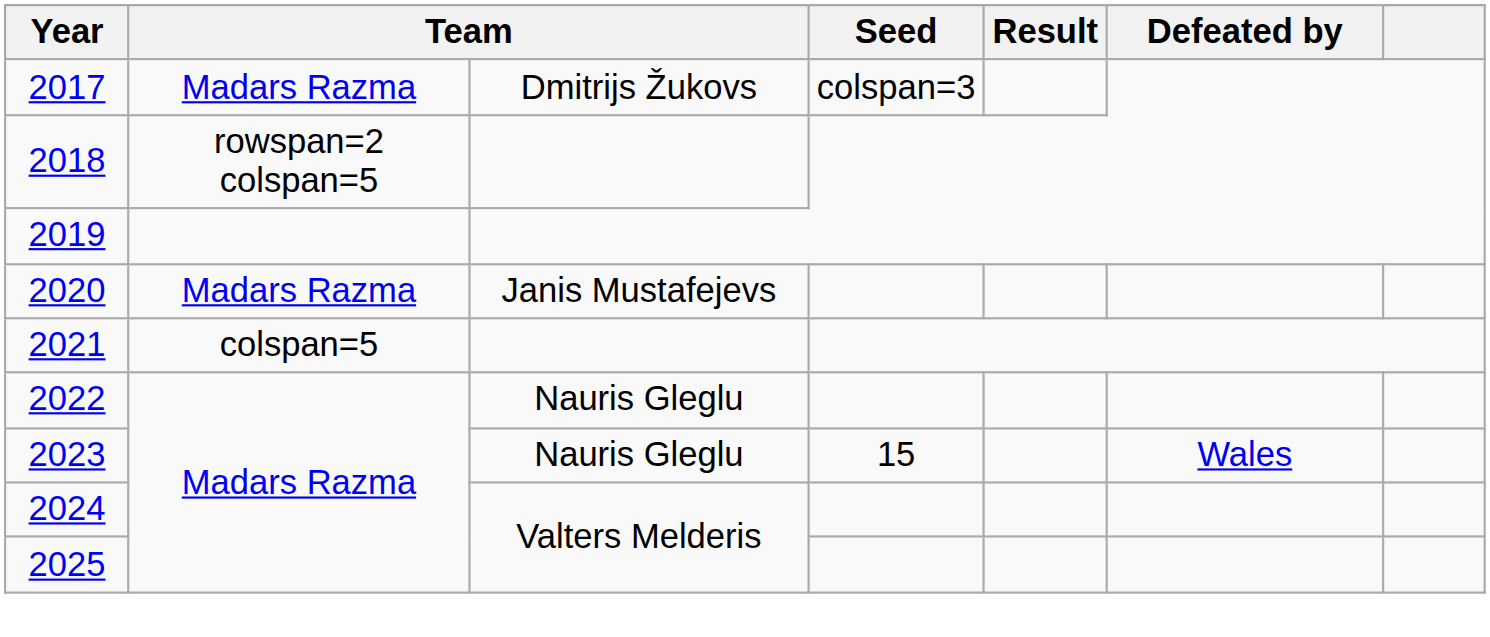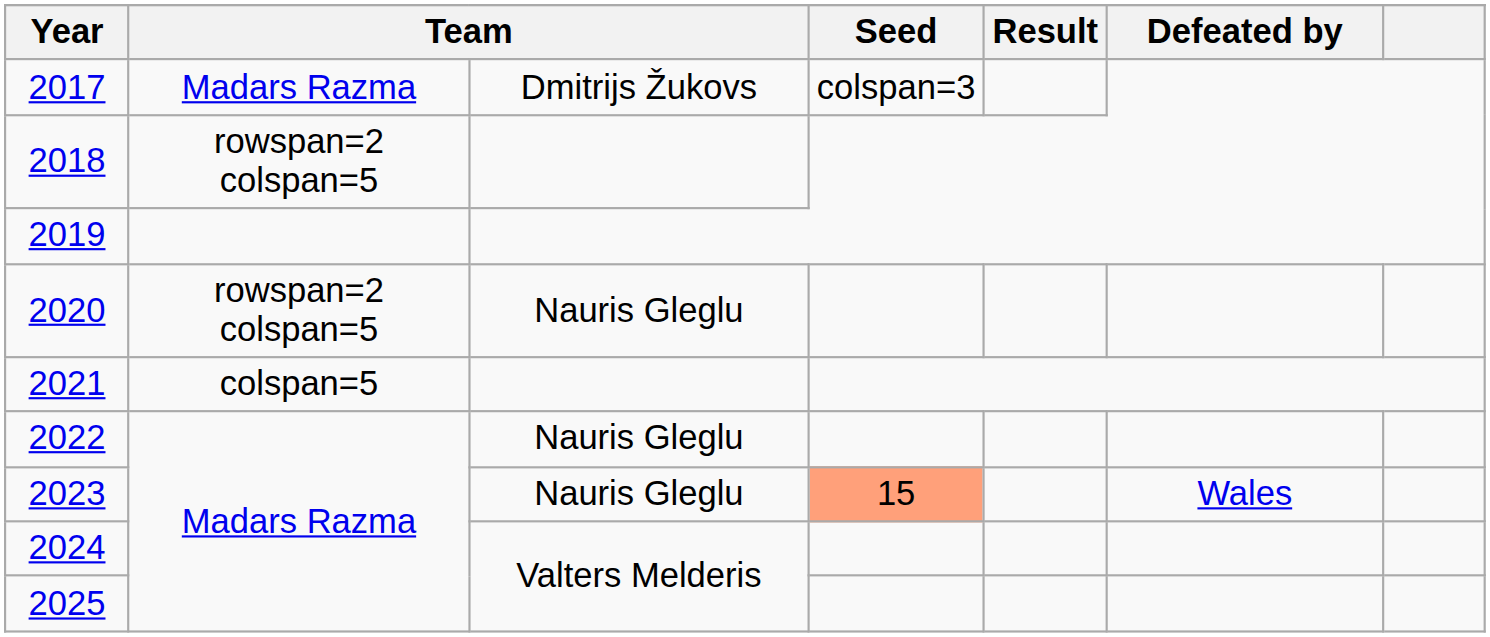(299, 290) Madars Razma -> (299, 309) rowspan=2 colspan=5
(639, 290) Janis Mustafejevs -> (639, 309) Nauris Gleglu
(896, 454) no background -> (896, 493) lightsalmon background
